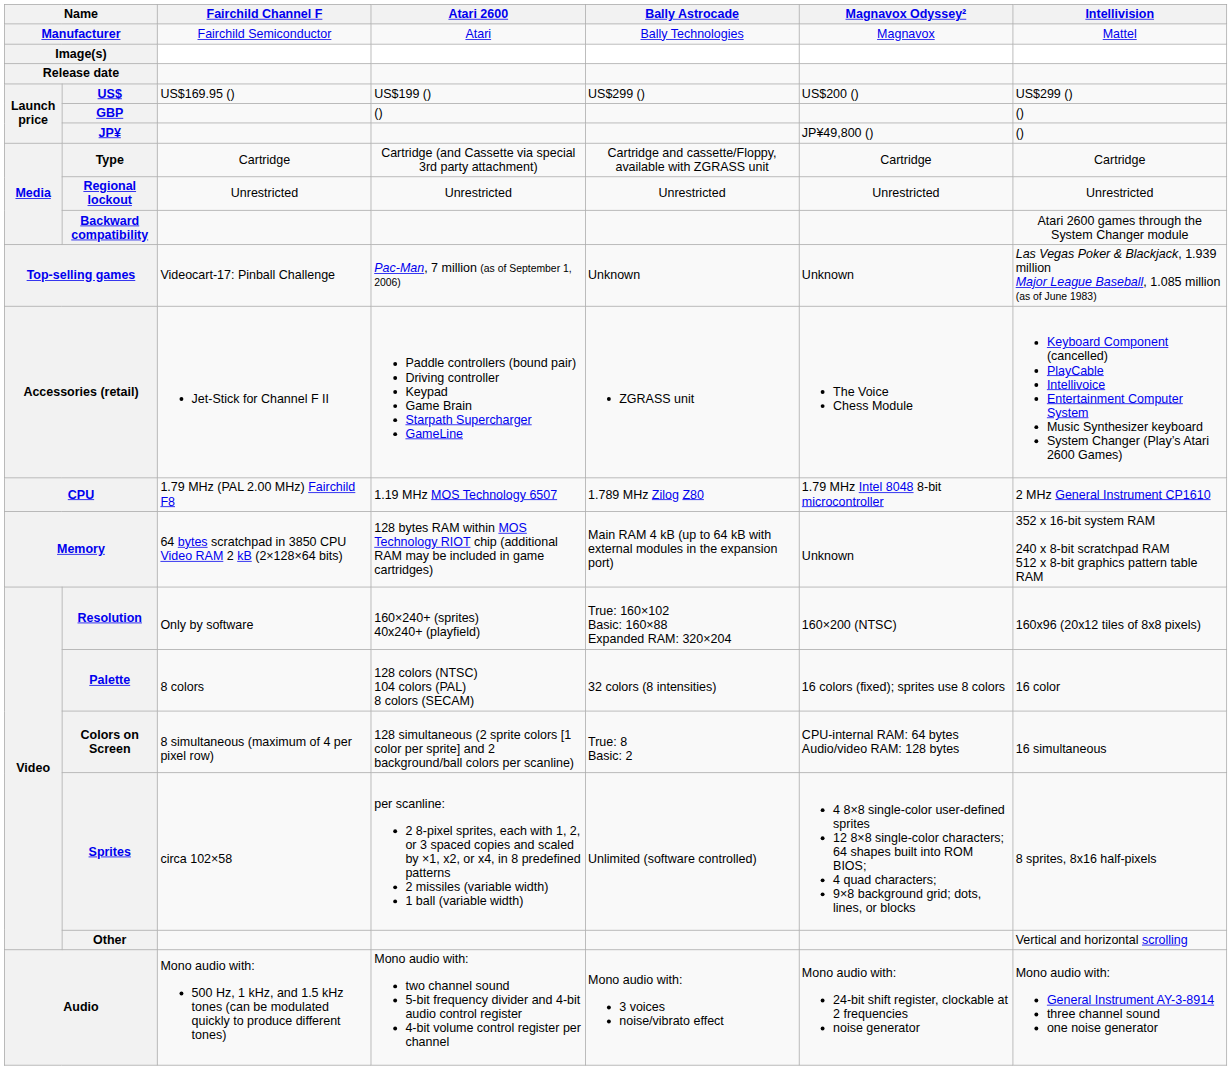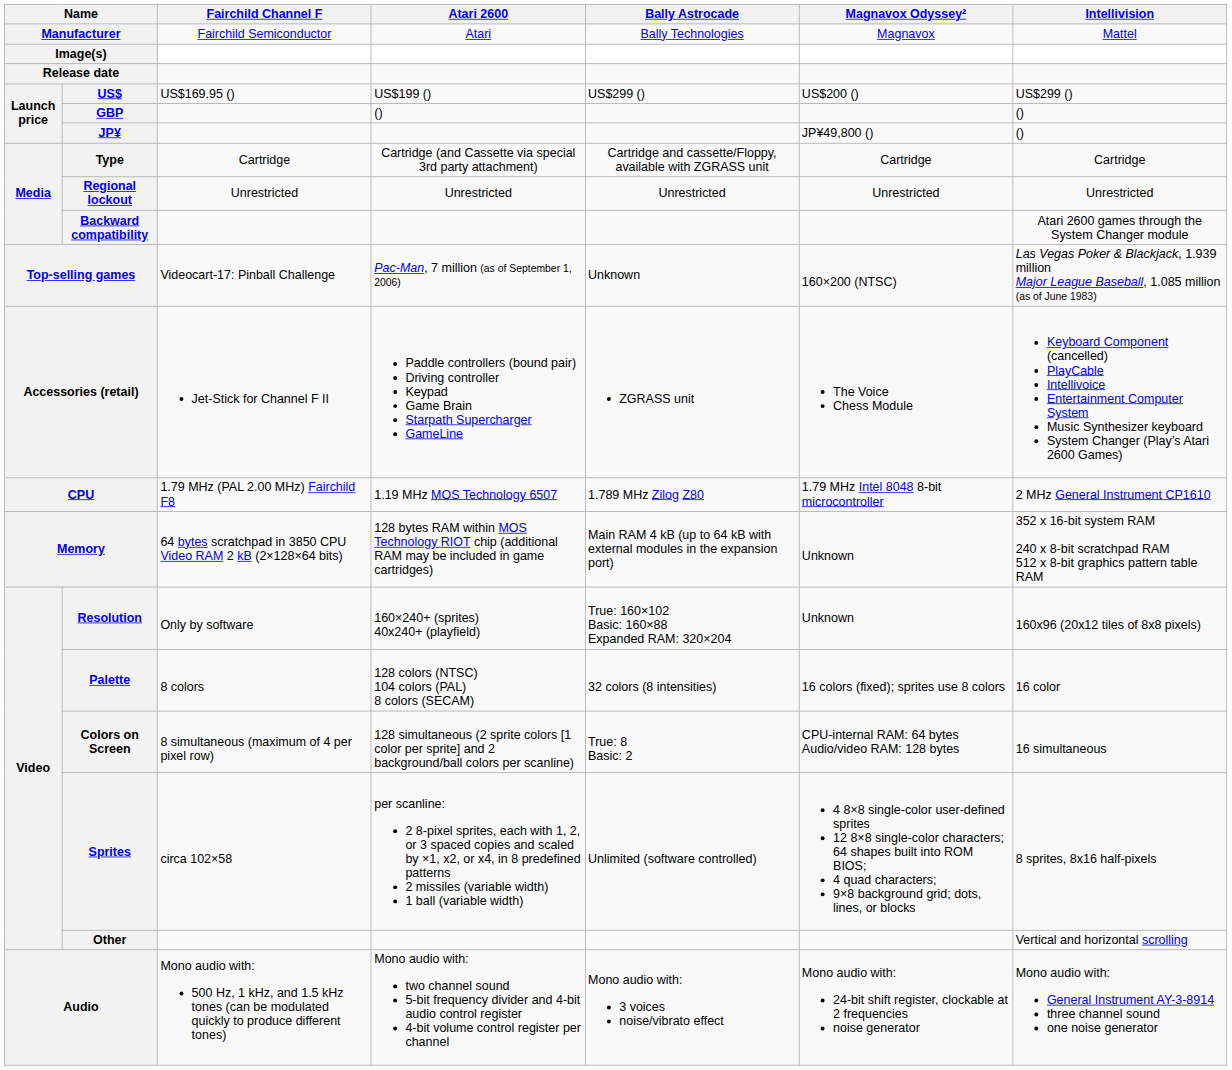(828, 275) Unknown -> (849, 282) 160×200 (NTSC)
(849, 625) 160×200 (NTSC) -> (828, 618) Unknown
